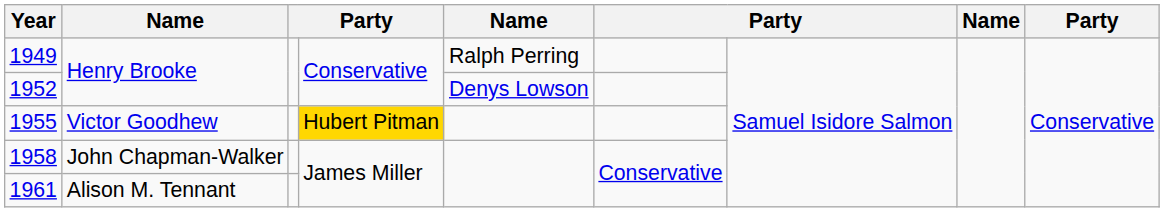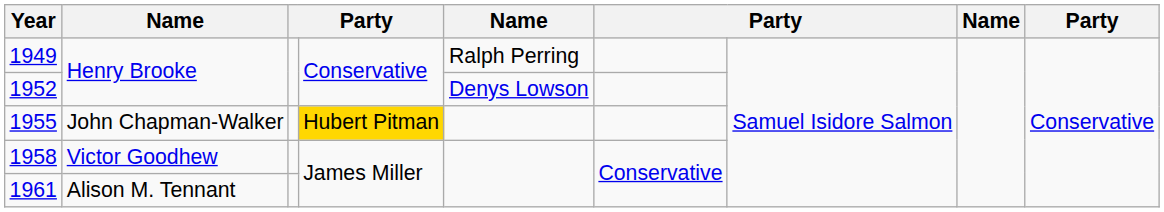(142, 122) Victor Goodhew -> (175, 122) John Chapman-Walker
(175, 156) John Chapman-Walker -> (142, 156) Victor Goodhew
